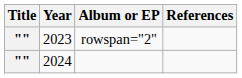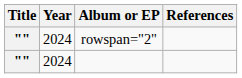(57, 38) 2023 -> (57, 38) 2024
